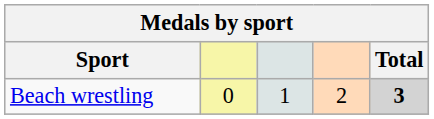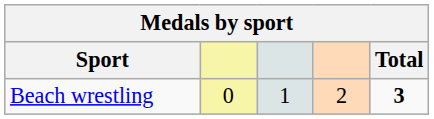(399, 96) lightgrey background -> (399, 96) no background
